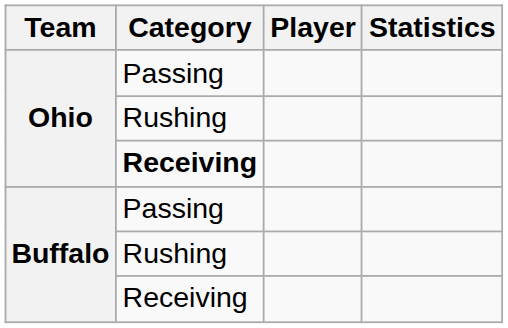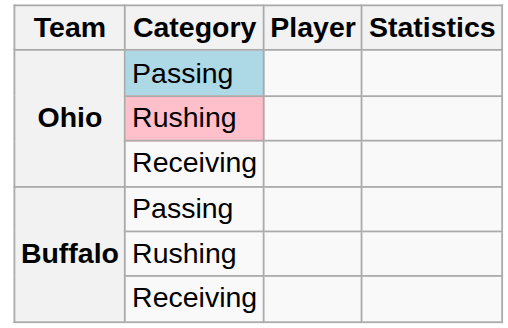(173, 72) no background -> (183, 72) lightblue background
(175, 117) no background -> (184, 117) pink background
(190, 163) bold -> (195, 163) normal
